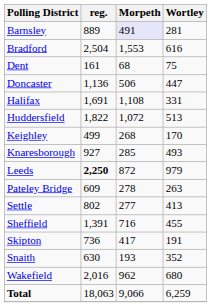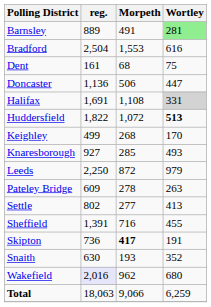(127, 30) lavender background -> (127, 30) no background
(174, 30) no background -> (174, 30) lightgreen background
(174, 100) no background -> (174, 100) lightgrey background
(174, 118) normal -> (174, 118) bold
(96, 170) bold -> (96, 170) normal
(127, 240) normal -> (127, 240) bold
(96, 275) no background -> (96, 275) lavender background
